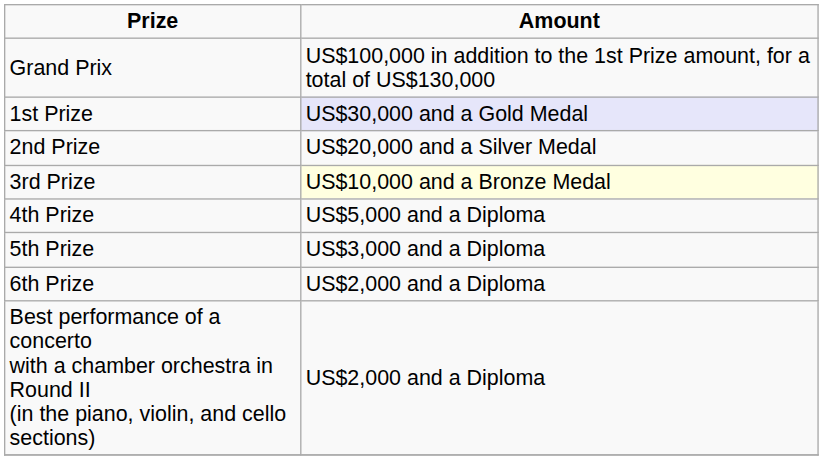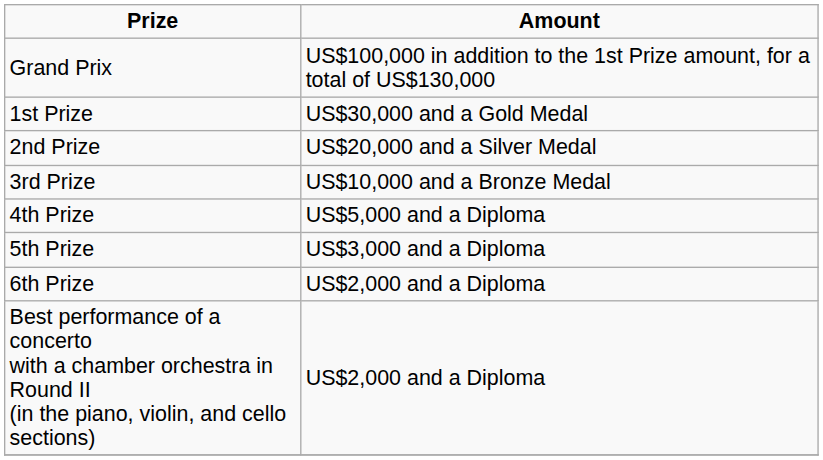(447, 113) lavender background -> (447, 113) no background
(458, 181) lightyellow background -> (458, 181) no background
